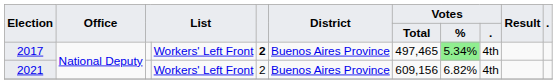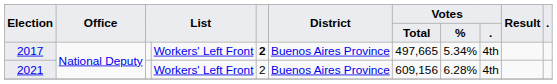(417, 51) 497,465 -> (417, 51) 497,665
(460, 51) lightgreen background -> (460, 51) no background
(460, 70) 6.82% -> (460, 70) 6.28%
